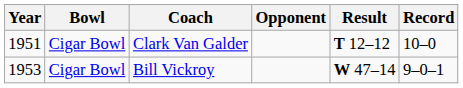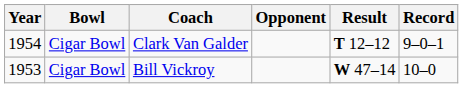(25, 43) 1951 -> (25, 43) 1954
(420, 43) 10–0 -> (424, 43) 9–0–1
(424, 69) 9–0–1 -> (420, 69) 10–0
